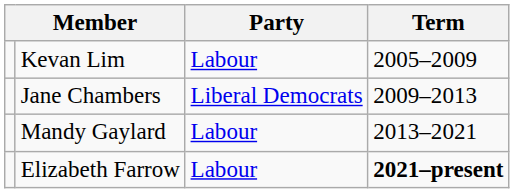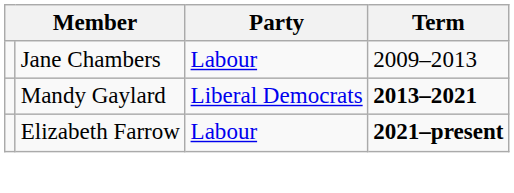- row: (73, 59)
(277, 95) Liberal Democrats -> (224, 59) Labour
(224, 132) Labour -> (277, 95) Liberal Democrats
(425, 132) normal -> (425, 95) bold
